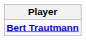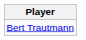(43, 27) bold -> (40, 27) normal
